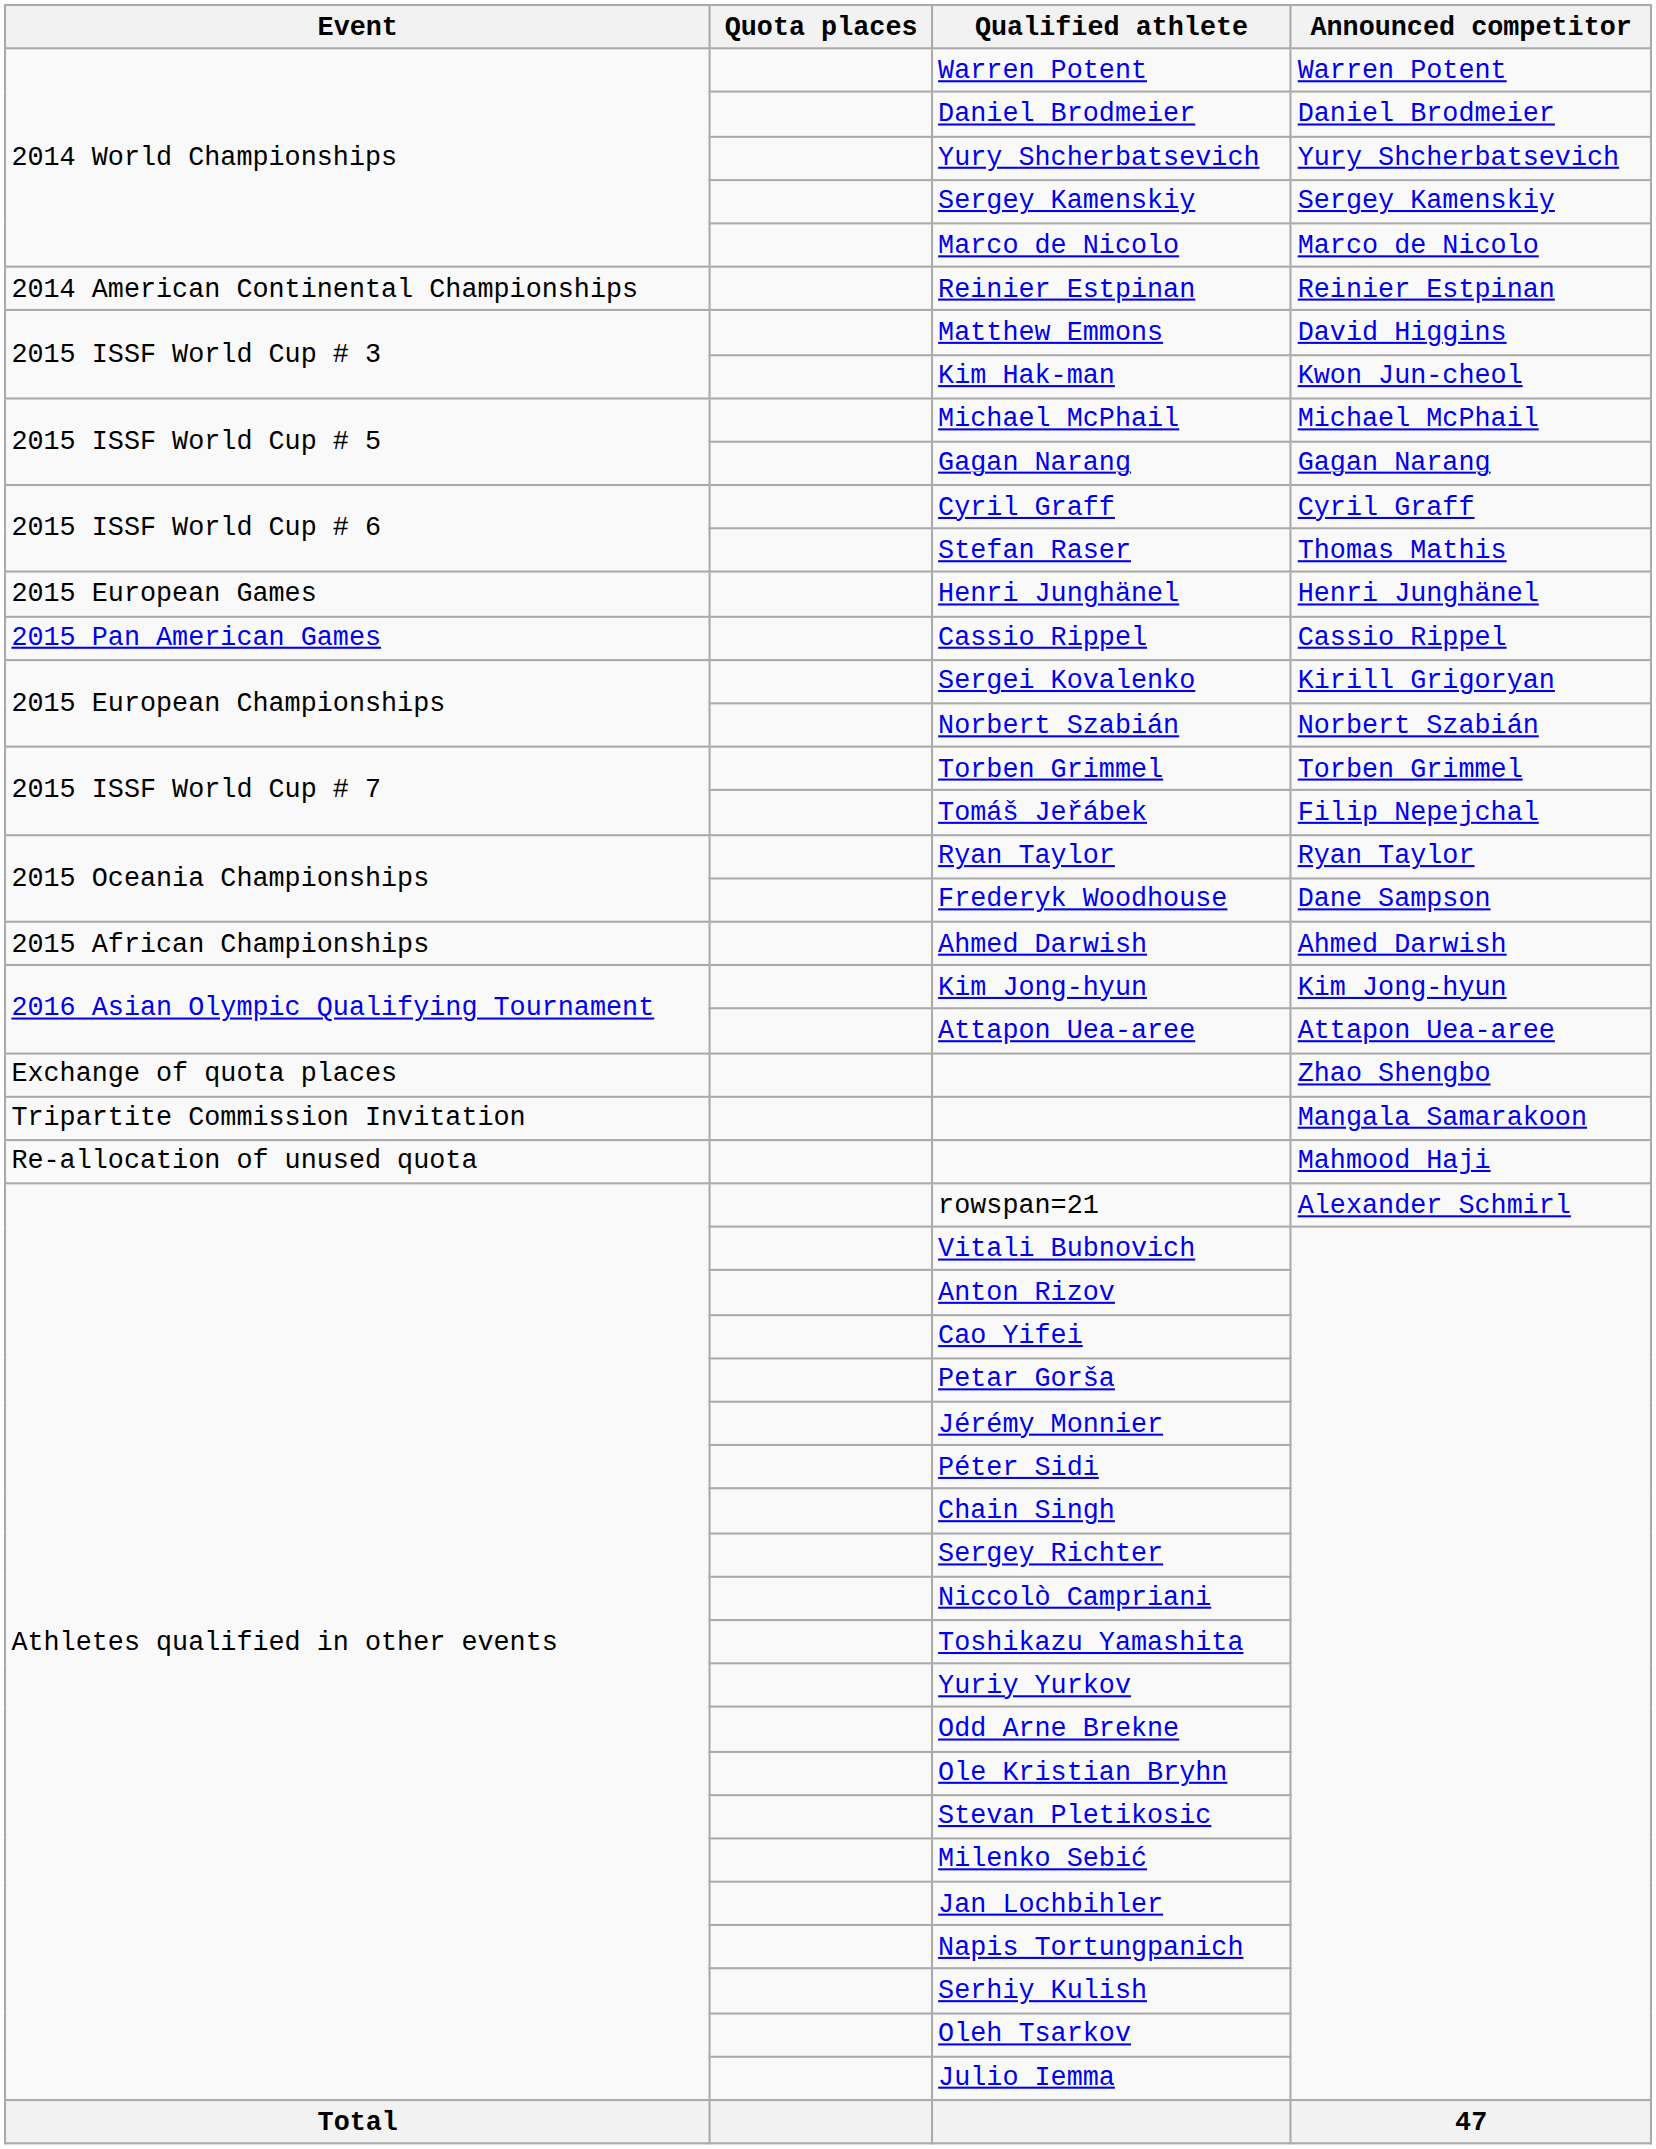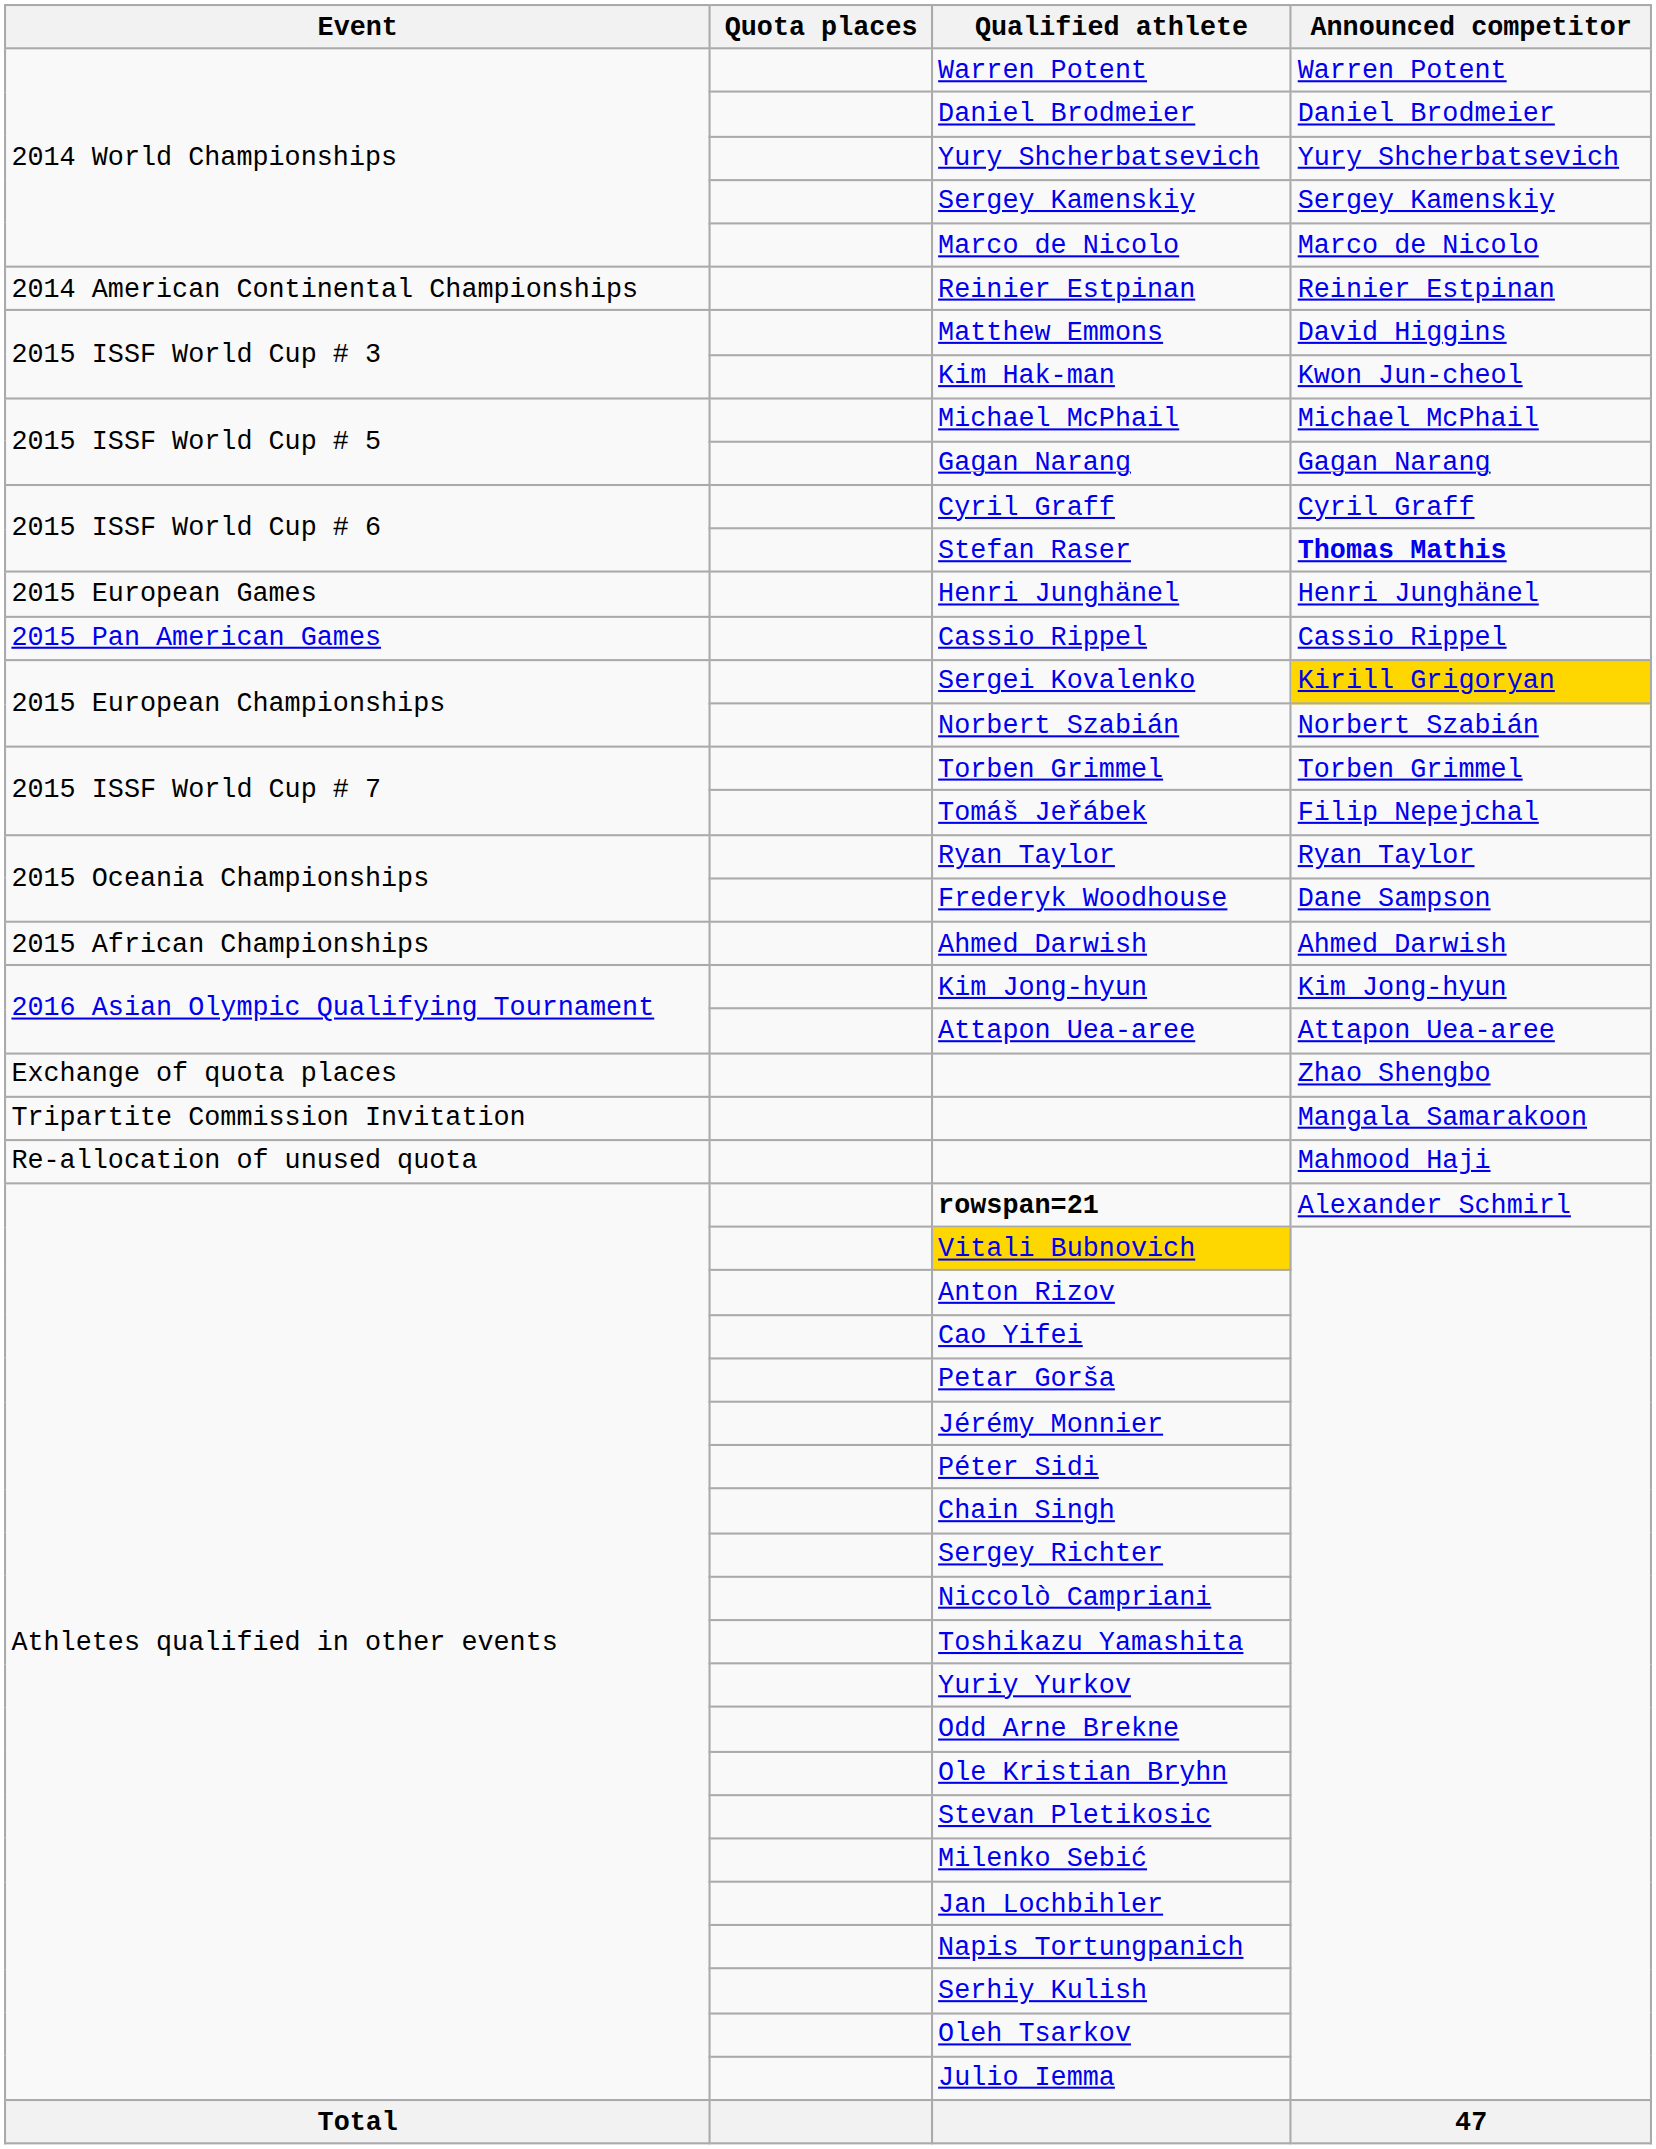(1402, 551) normal -> (1402, 551) bold
(1426, 682) no background -> (1426, 682) gold background
(1018, 1205) normal -> (1018, 1205) bold
(1067, 1249) no background -> (1067, 1249) gold background
